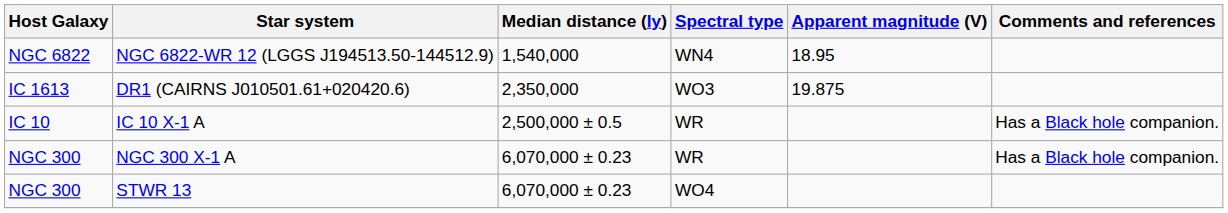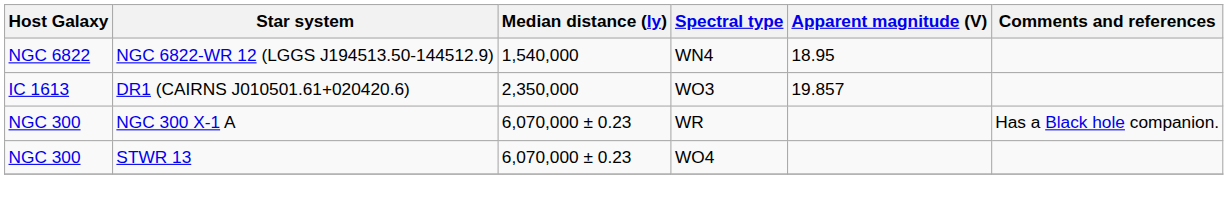(818, 89) 19.875 -> (818, 89) 19.857
- row: (161, 123)
